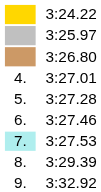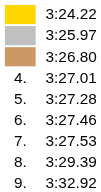(20, 141) paleturquoise background -> (20, 141) no background
